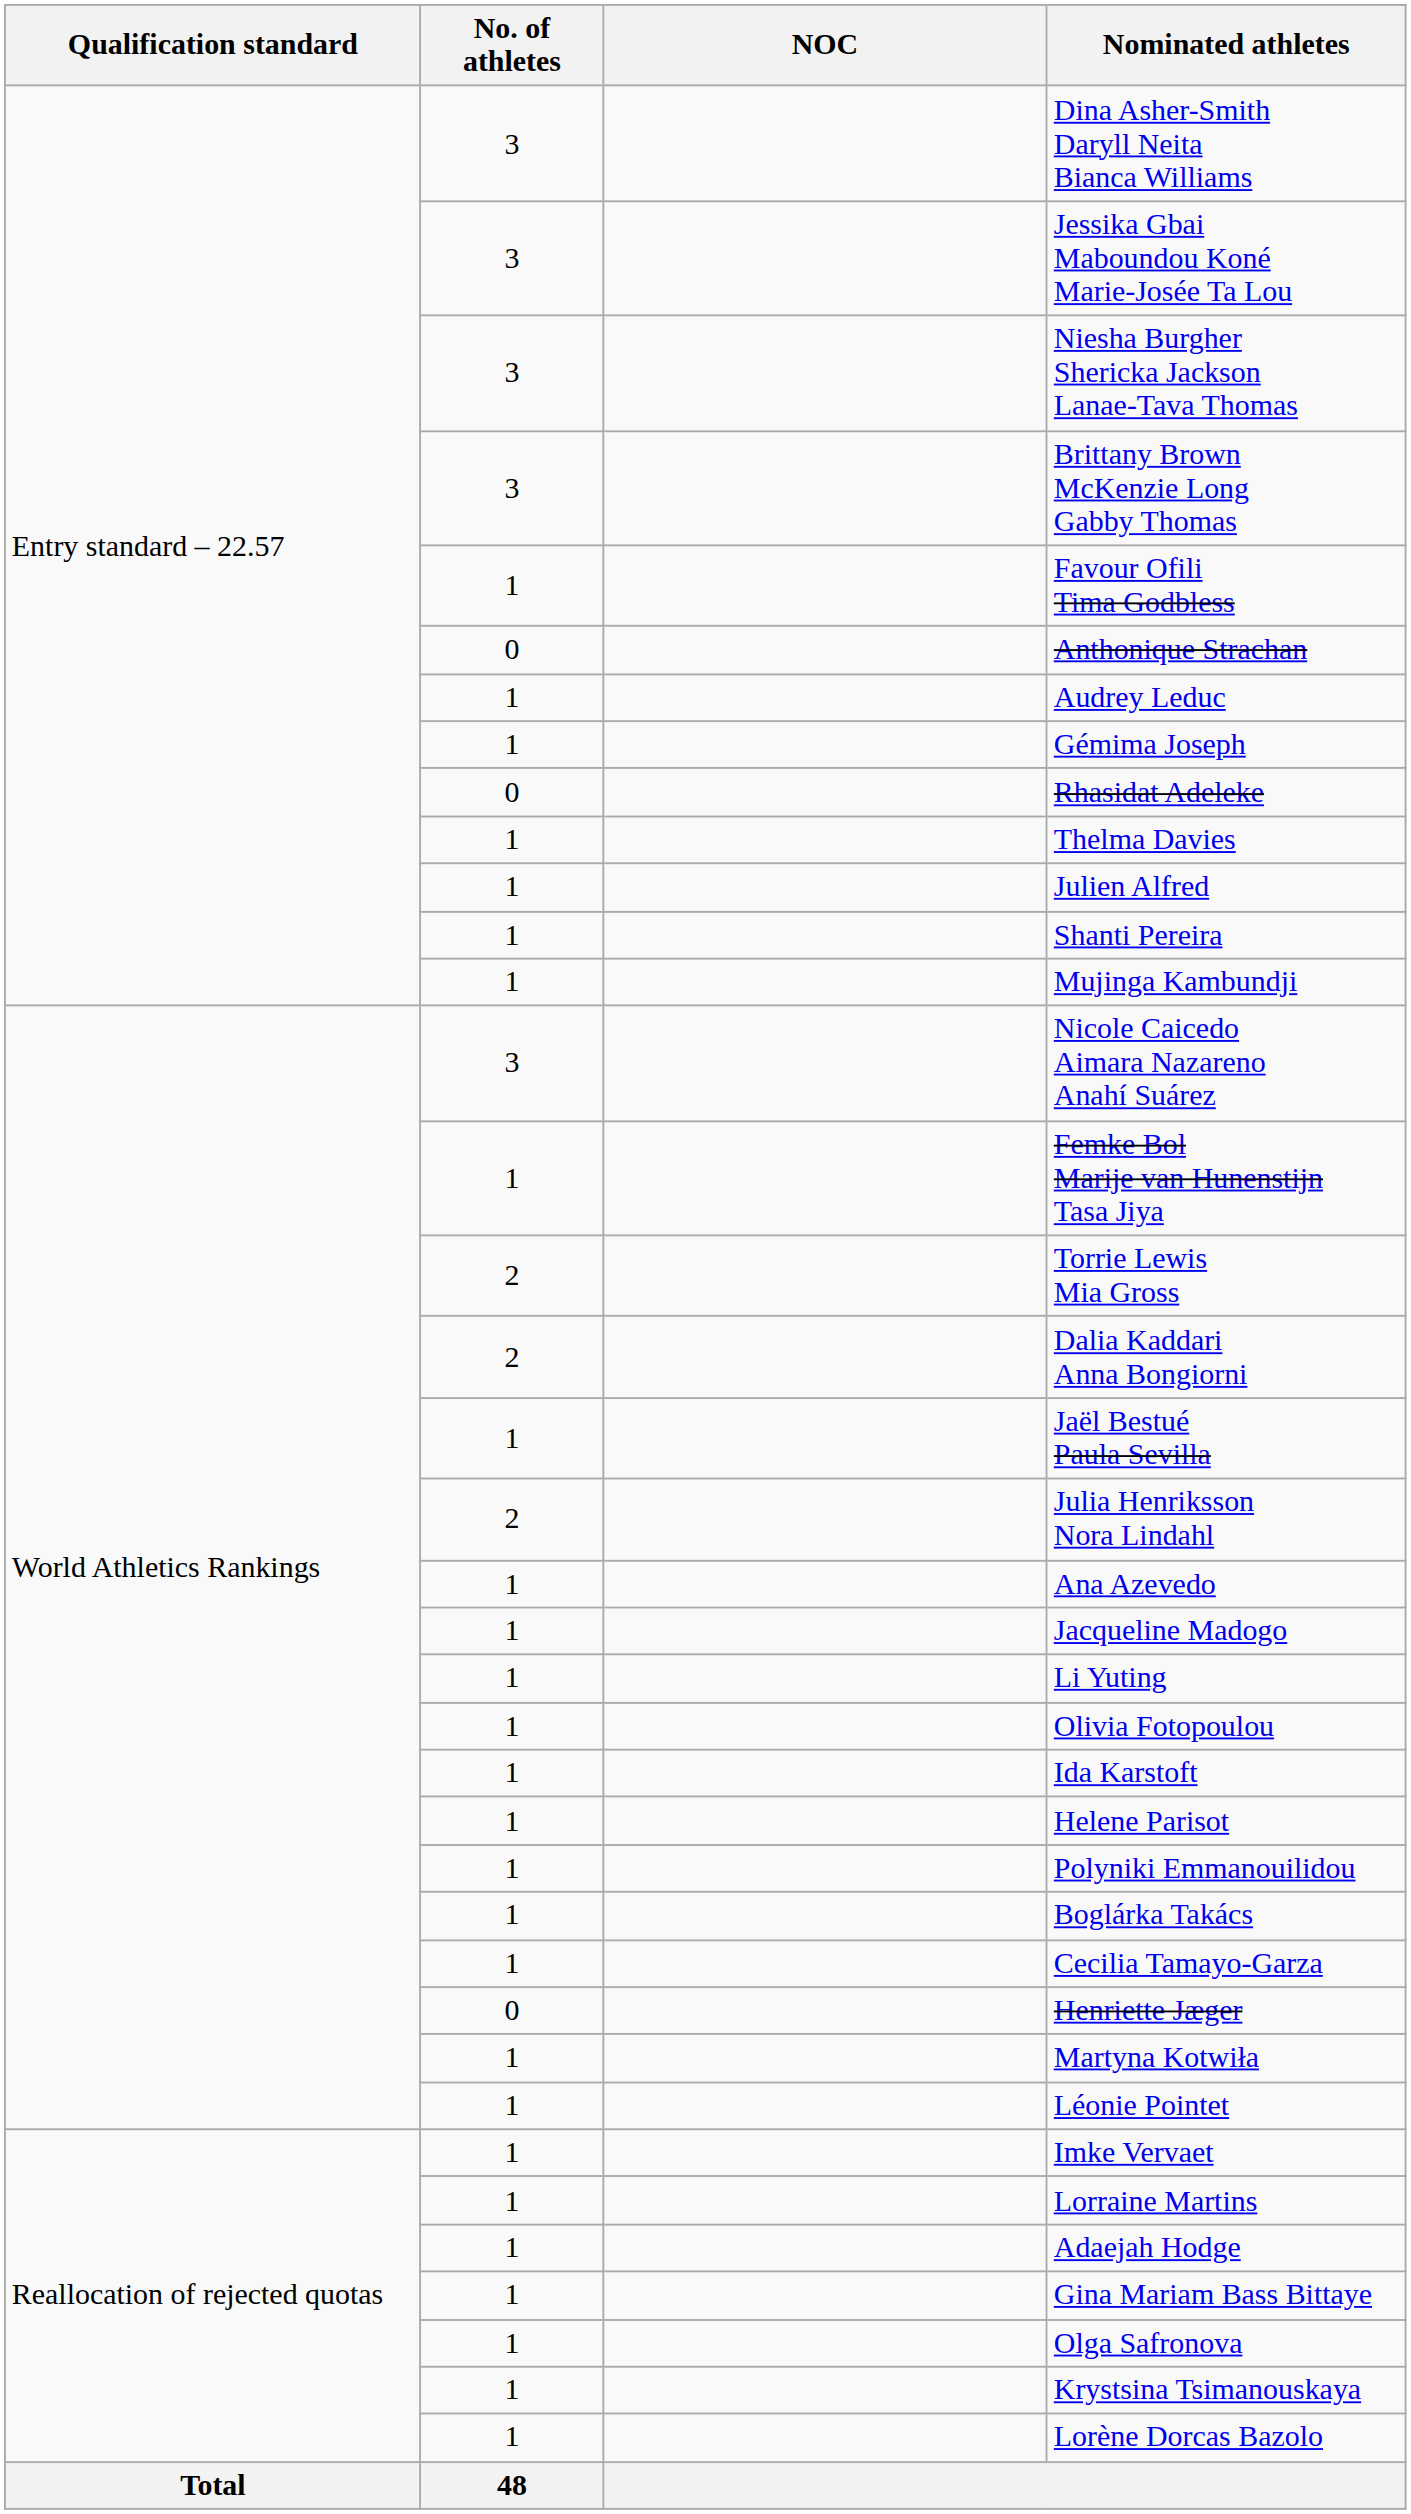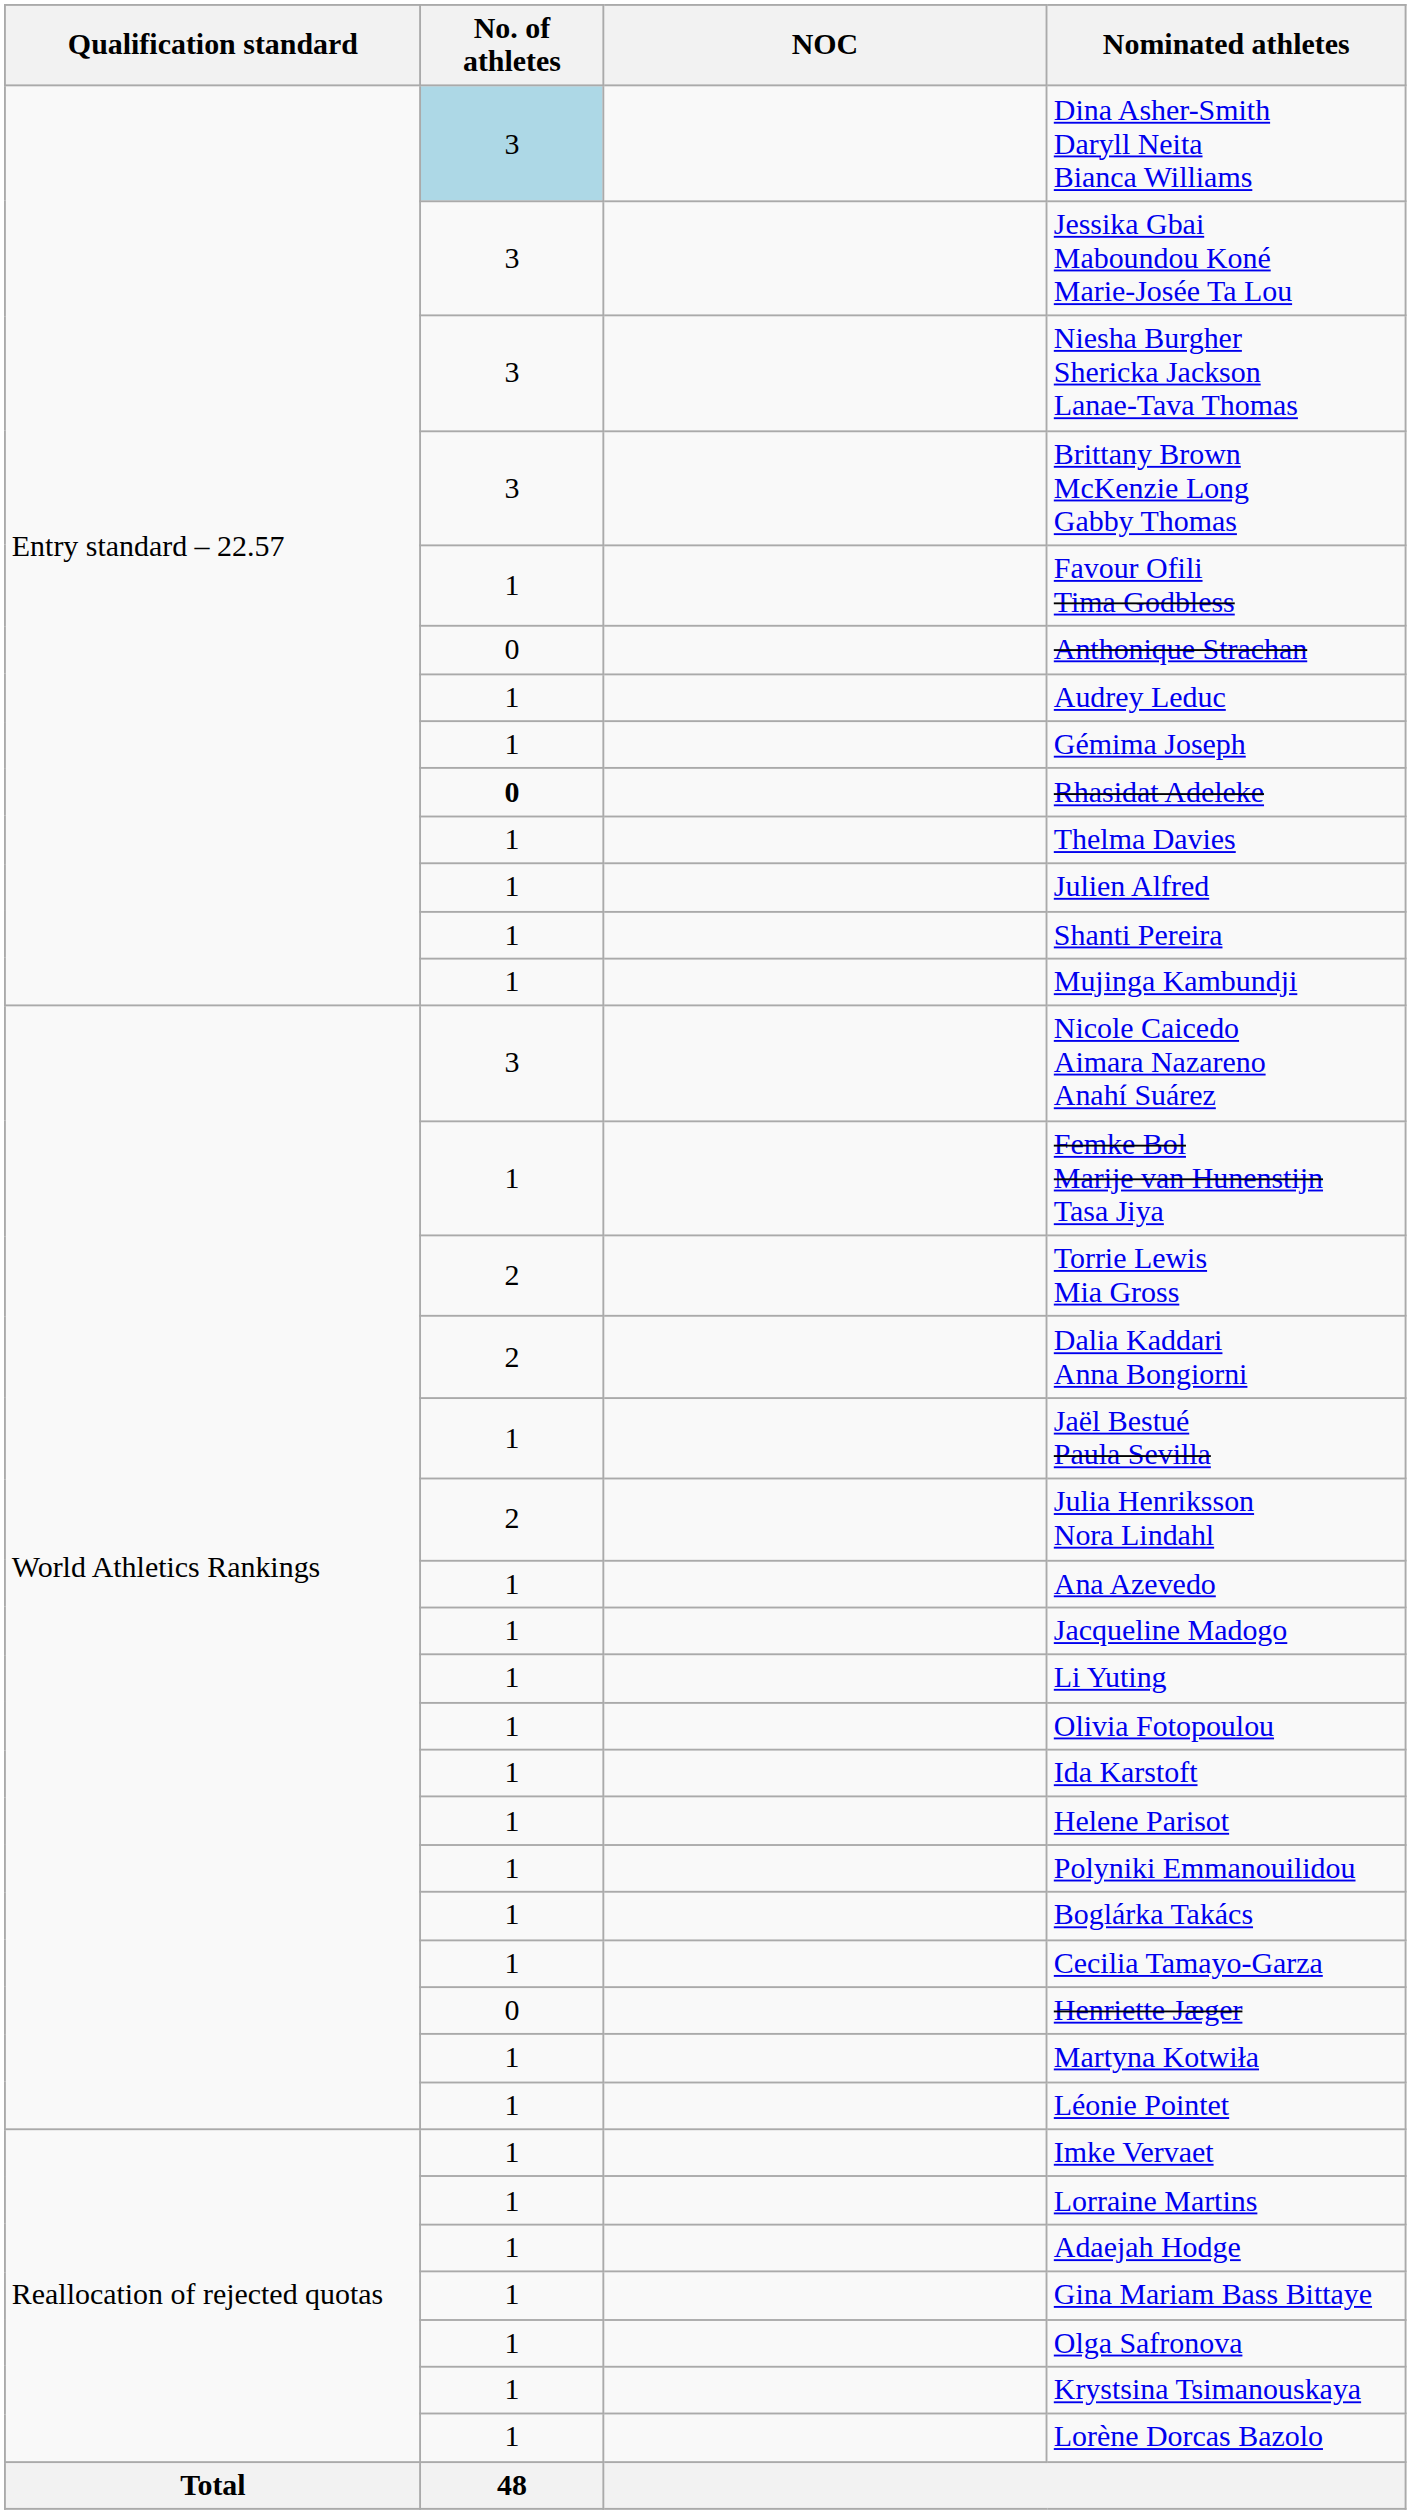(512, 142) no background -> (512, 142) lightblue background
(512, 791) normal -> (512, 791) bold
